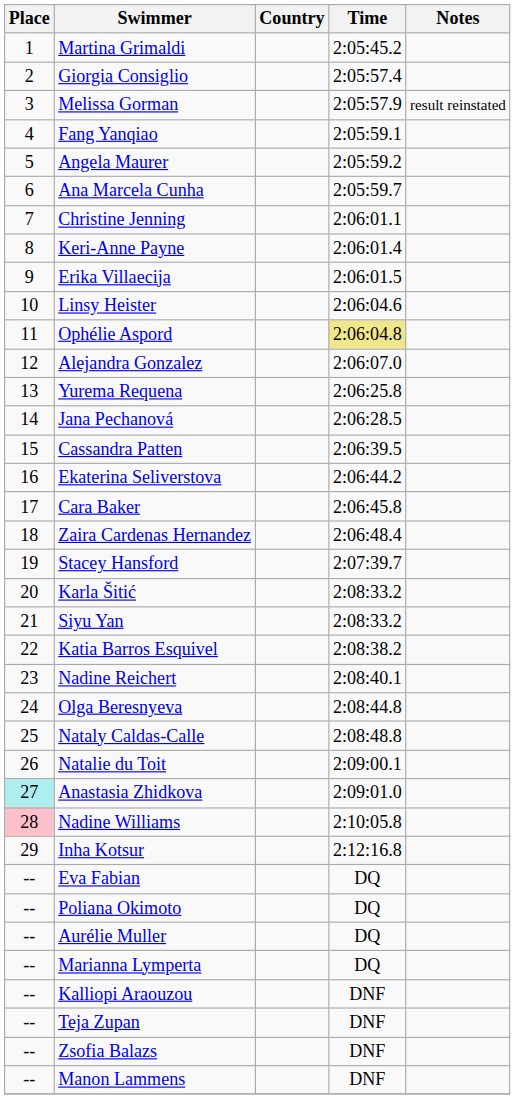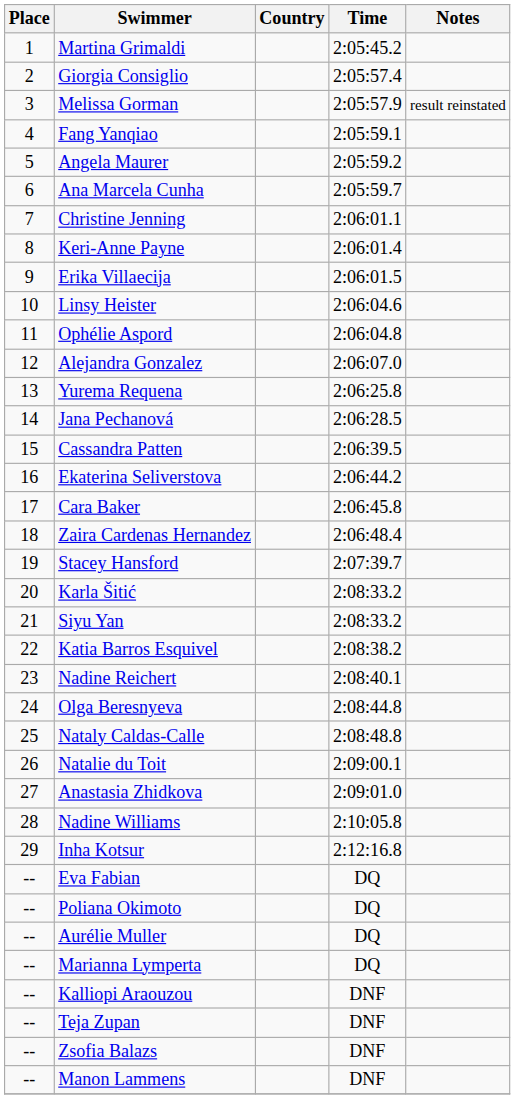(367, 334) khaki background -> (367, 334) no background
(29, 793) paleturquoise background -> (29, 793) no background
(29, 821) pink background -> (29, 821) no background
